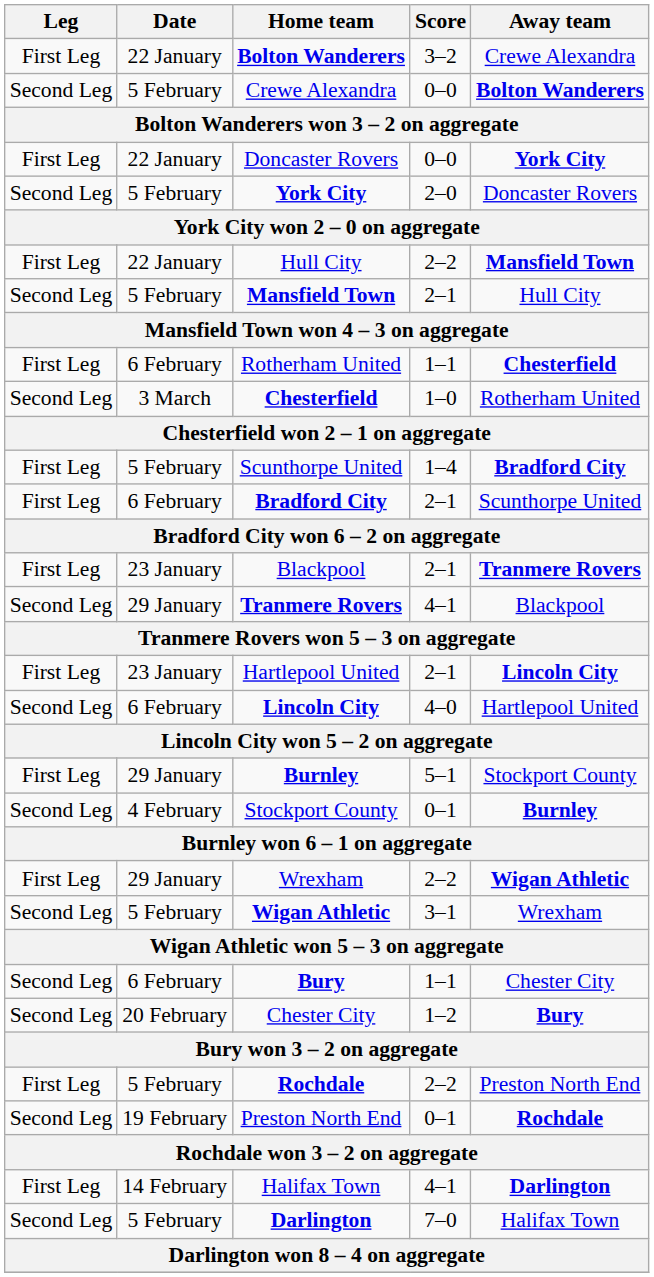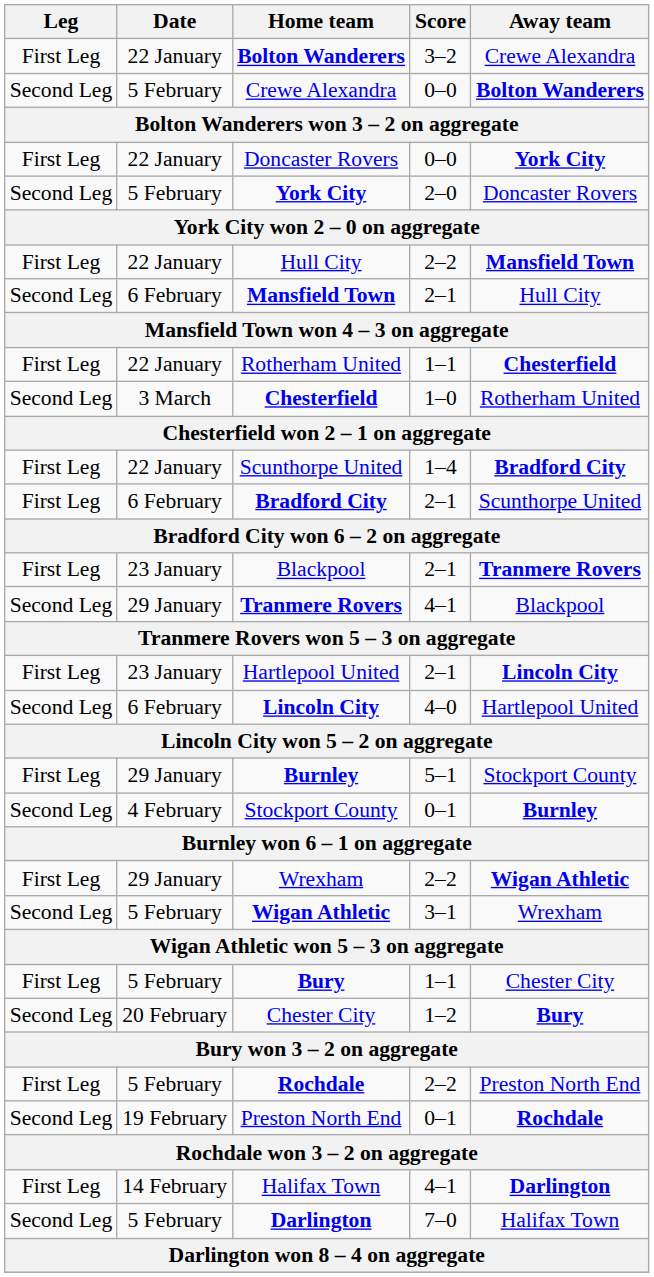(175, 295) 5 February -> (175, 295) 6 February
(175, 364) 6 February -> (175, 364) 22 January
(175, 466) 5 February -> (175, 466) 22 January
(61, 980) Second Leg -> (61, 980) First Leg
(175, 980) 6 February -> (175, 980) 5 February
